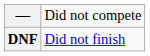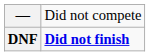(85, 39) normal -> (87, 39) bold
